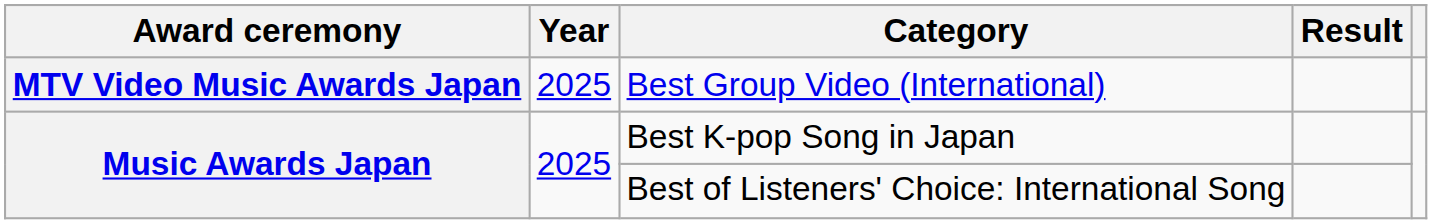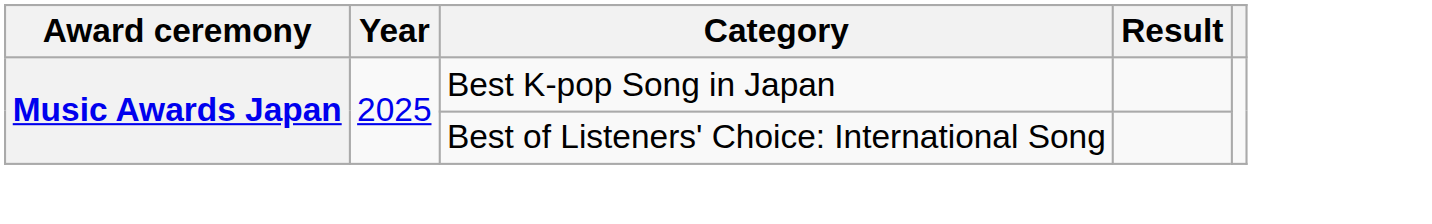- row: (866, 84)
